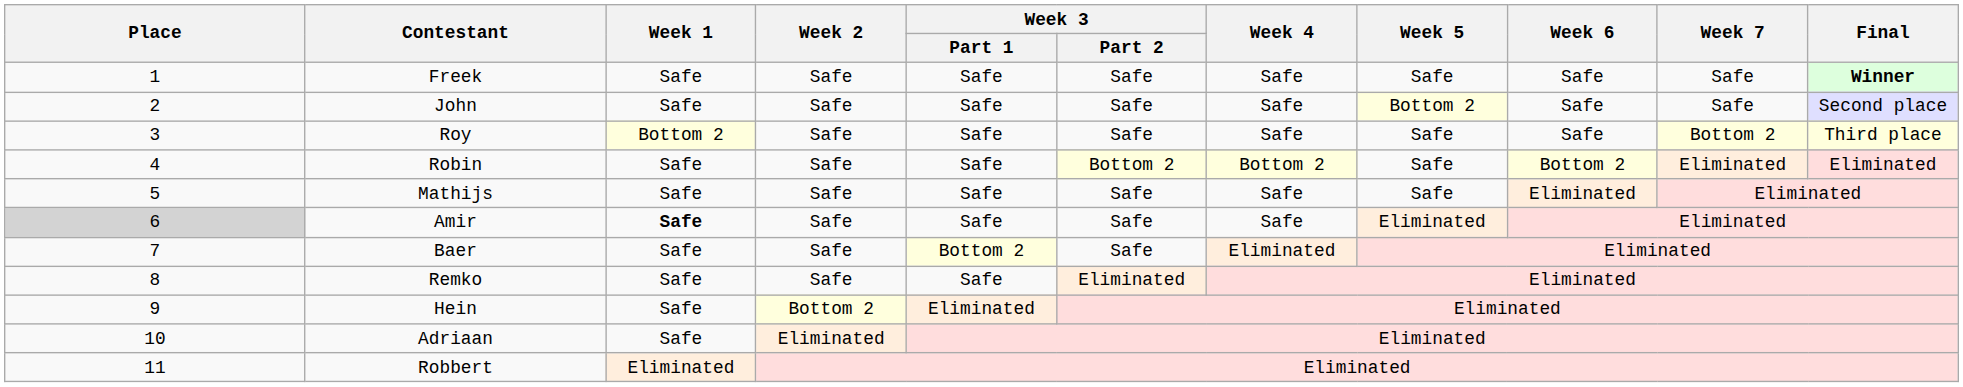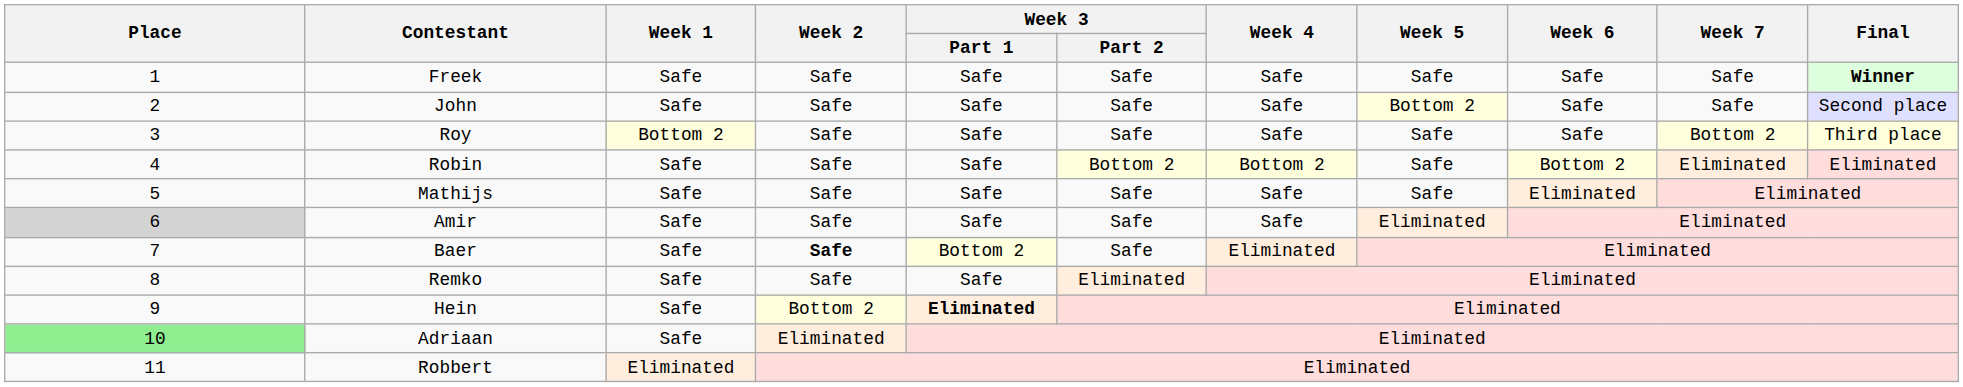(681, 222) bold -> (681, 222) normal
(831, 251) normal -> (831, 251) bold
(981, 309) normal -> (981, 309) bold
(155, 338) no background -> (155, 338) lightgreen background
